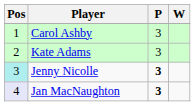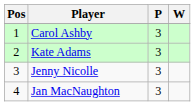(16, 71) paleturquoise background -> (16, 71) no background
(158, 71) bold -> (158, 71) normal
(16, 91) lavender background -> (16, 91) no background
(158, 91) bold -> (158, 91) normal
